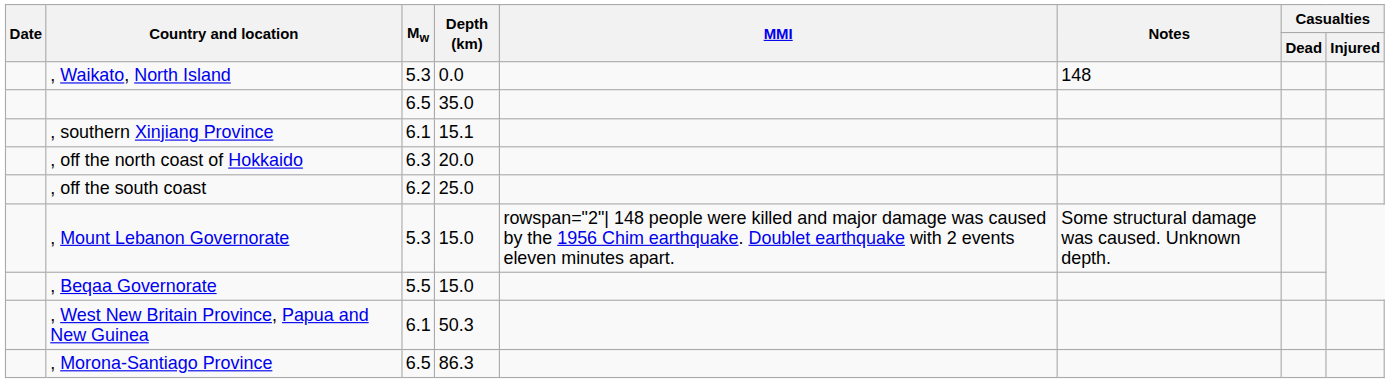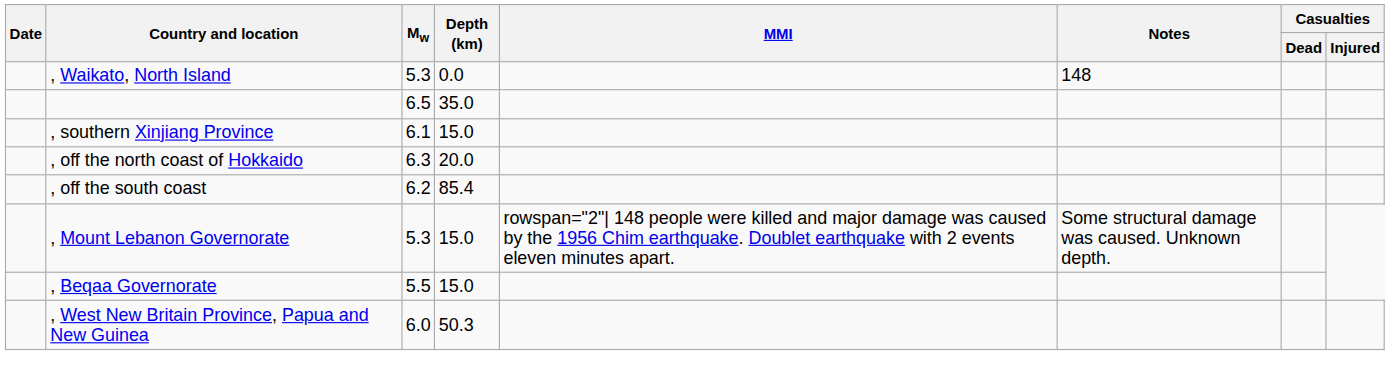(456, 132) 15.1 -> (456, 132) 15.0
(456, 189) 25.0 -> (456, 189) 85.4
(418, 324) 6.1 -> (418, 324) 6.0
- row: (161, 363)
